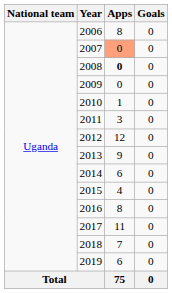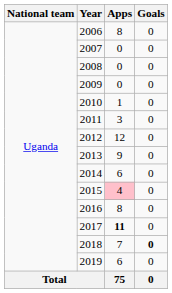(120, 48) lightsalmon background -> (120, 48) no background
(120, 66) bold -> (120, 66) normal
(120, 191) no background -> (120, 191) pink background
(120, 226) normal -> (120, 226) bold
(151, 244) normal -> (151, 244) bold
